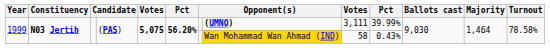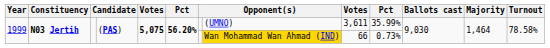(219, 24) bold -> (219, 24) normal
(356, 24) 3,111 -> (356, 24) 3,611
(386, 24) 39.99% -> (386, 24) 35.99%
(363, 37) 58 -> (363, 37) 66
(388, 37) 0.43% -> (388, 37) 0.73%
